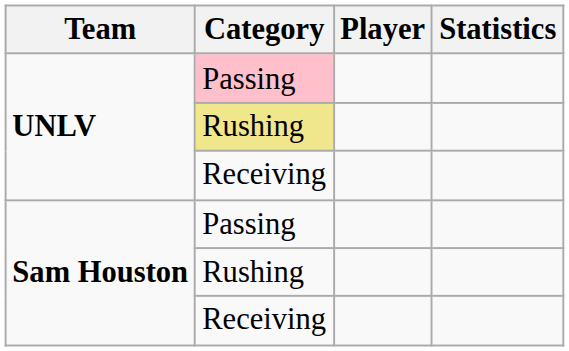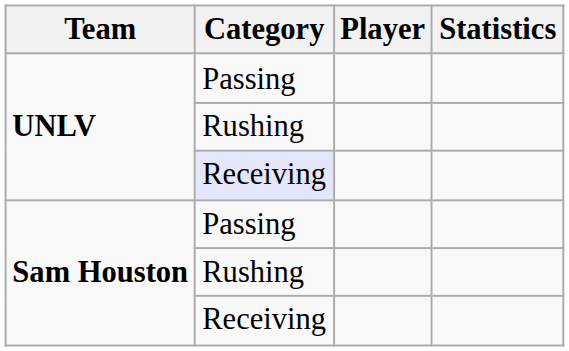(249, 77) pink background -> (249, 77) no background
(253, 126) khaki background -> (253, 126) no background
(264, 174) no background -> (264, 174) lavender background
